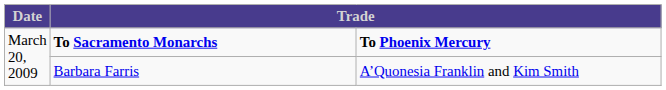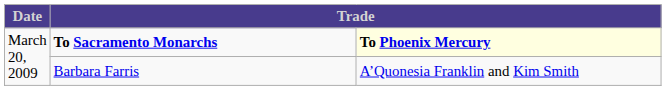(425, 42) no background -> (425, 42) lightyellow background
